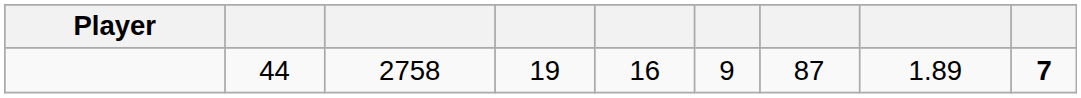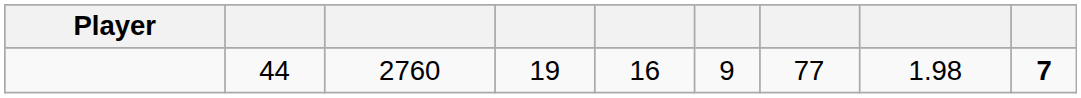(410, 69) 2758 -> (410, 69) 2760
(809, 69) 87 -> (809, 69) 77
(935, 69) 1.89 -> (935, 69) 1.98
